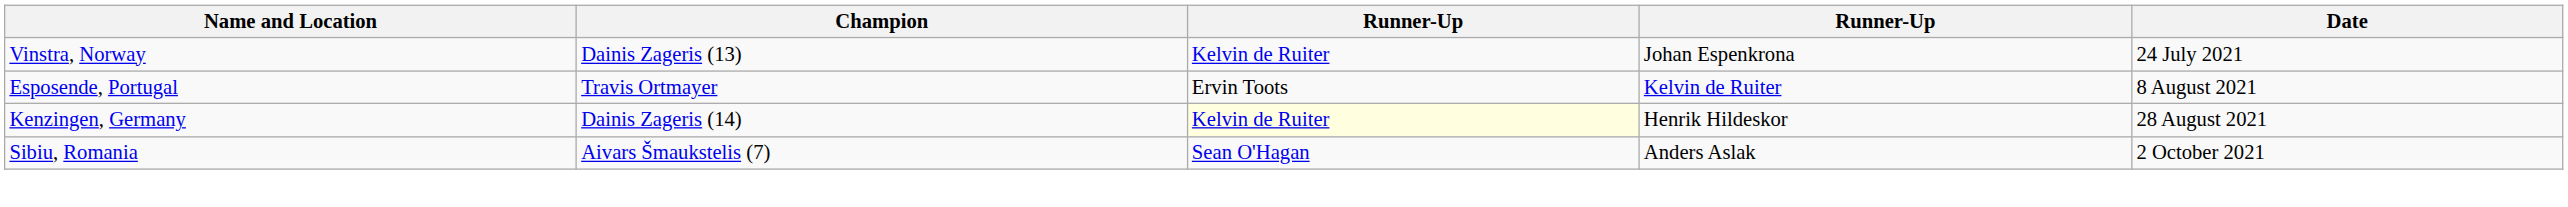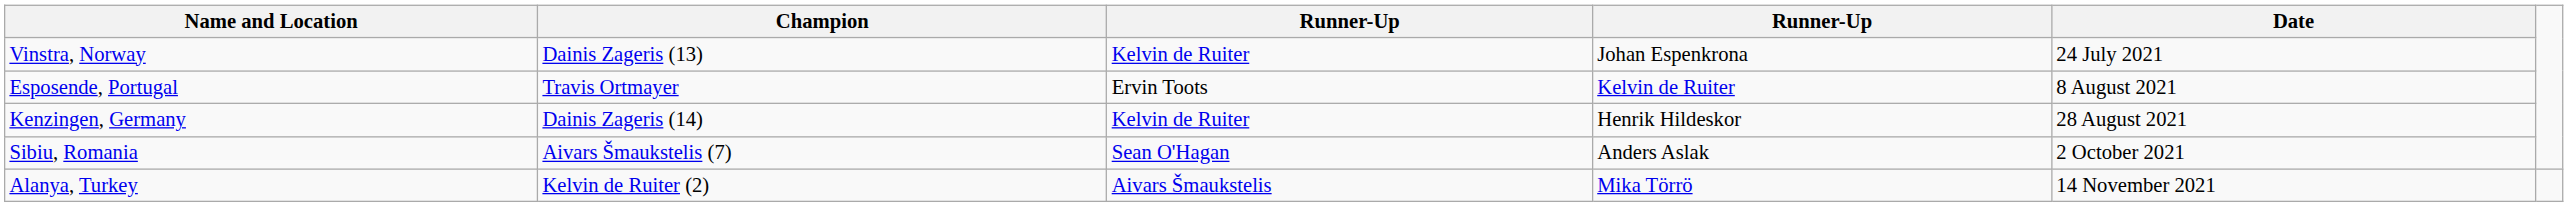(1261, 119) lightyellow background -> (1180, 119) no background
+ row: (74, 185)
